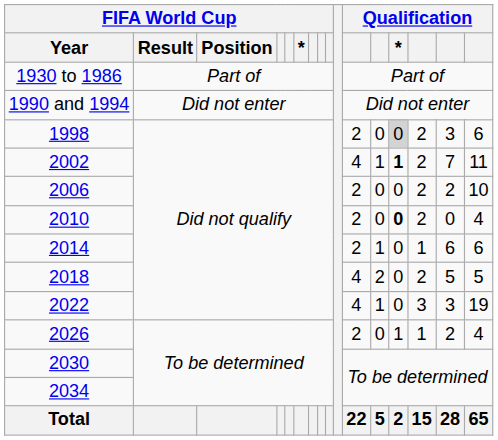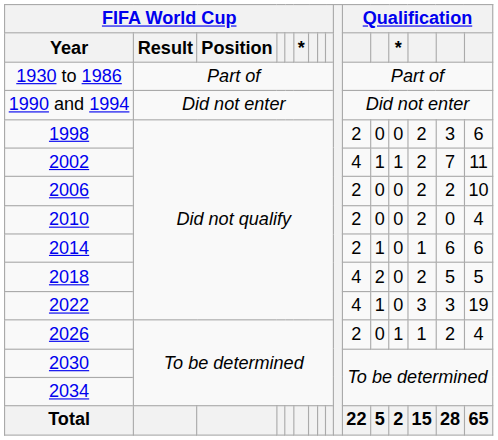(398, 133) lightgrey background -> (398, 133) no background
(398, 162) bold -> (398, 162) normal
(398, 219) bold -> (398, 219) normal
